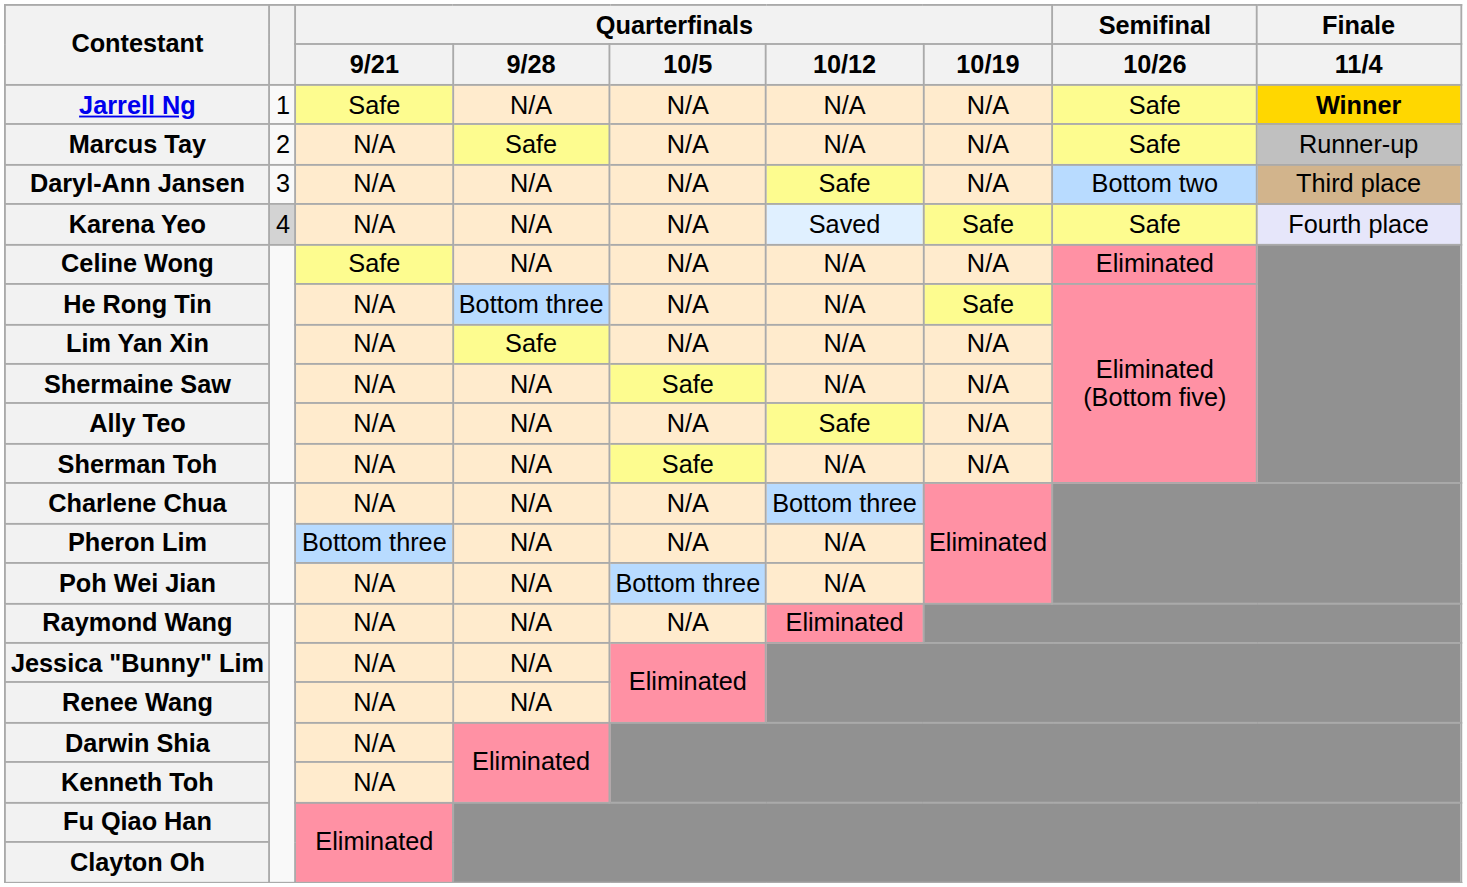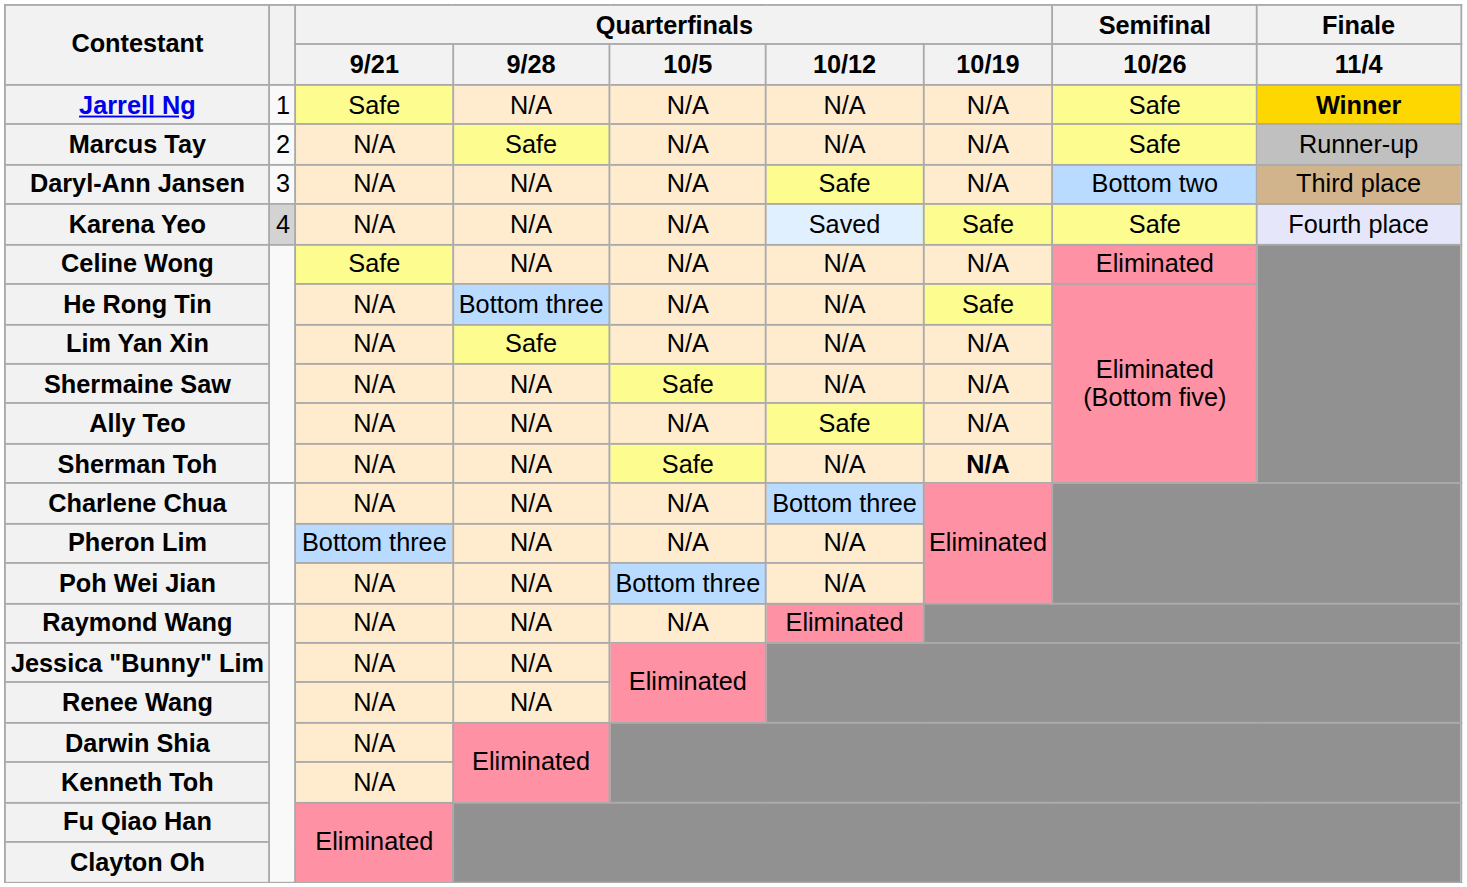(988, 463) normal -> (988, 463) bold
